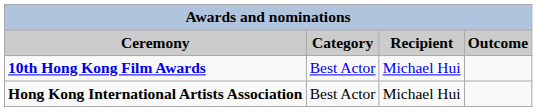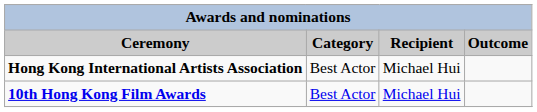rows swapped: (107, 68) <-> (155, 94)
